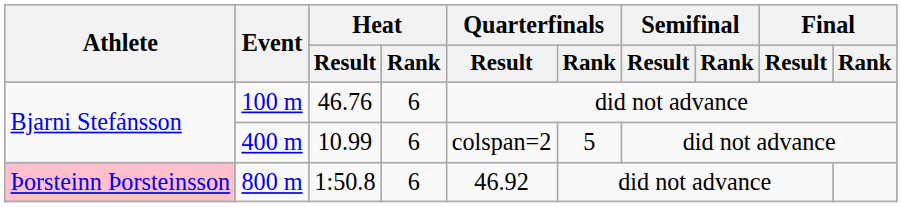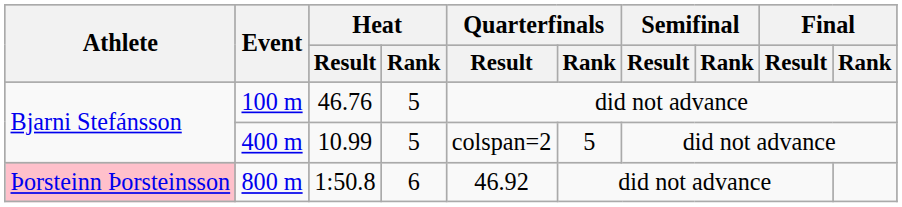(414, 102) 6 -> (414, 102) 5
(414, 142) 6 -> (414, 142) 5
